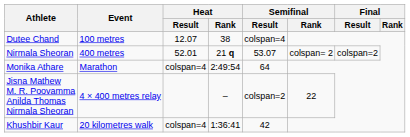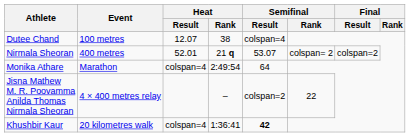(265, 125) normal -> (265, 125) bold
